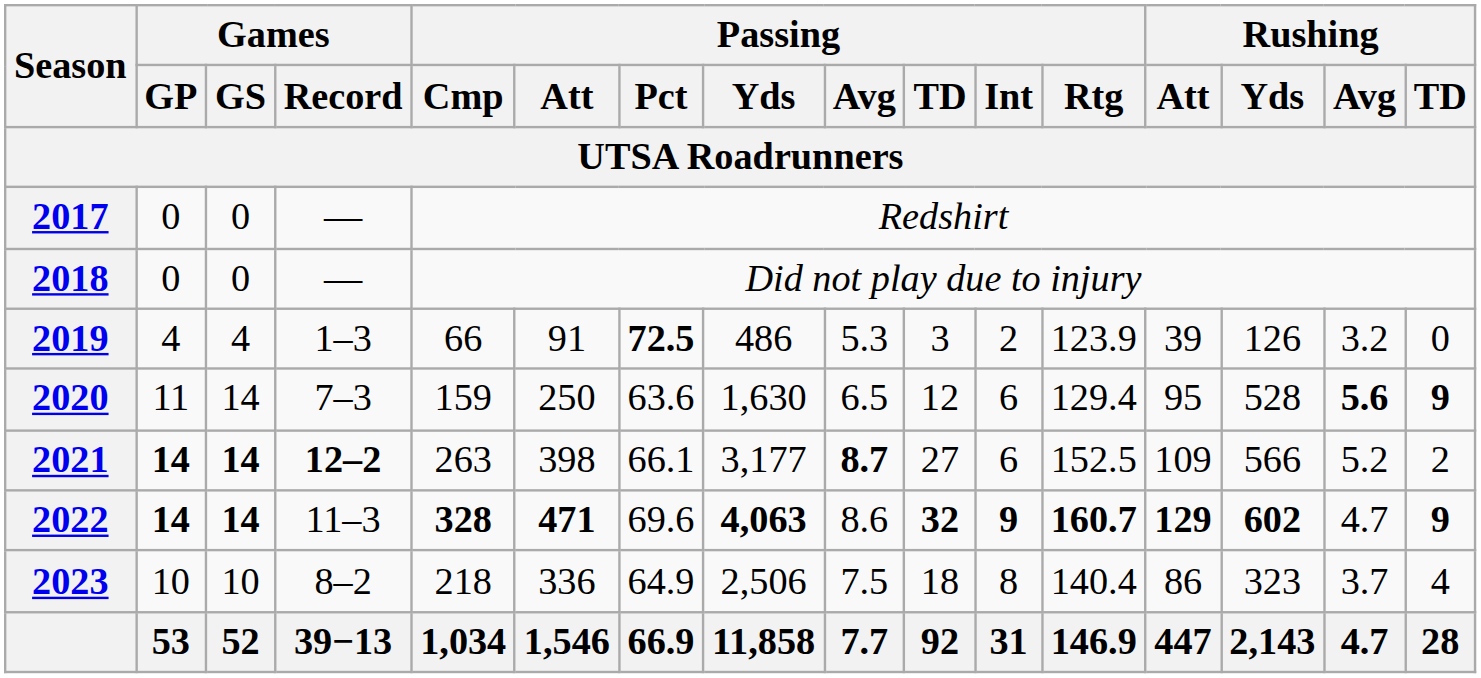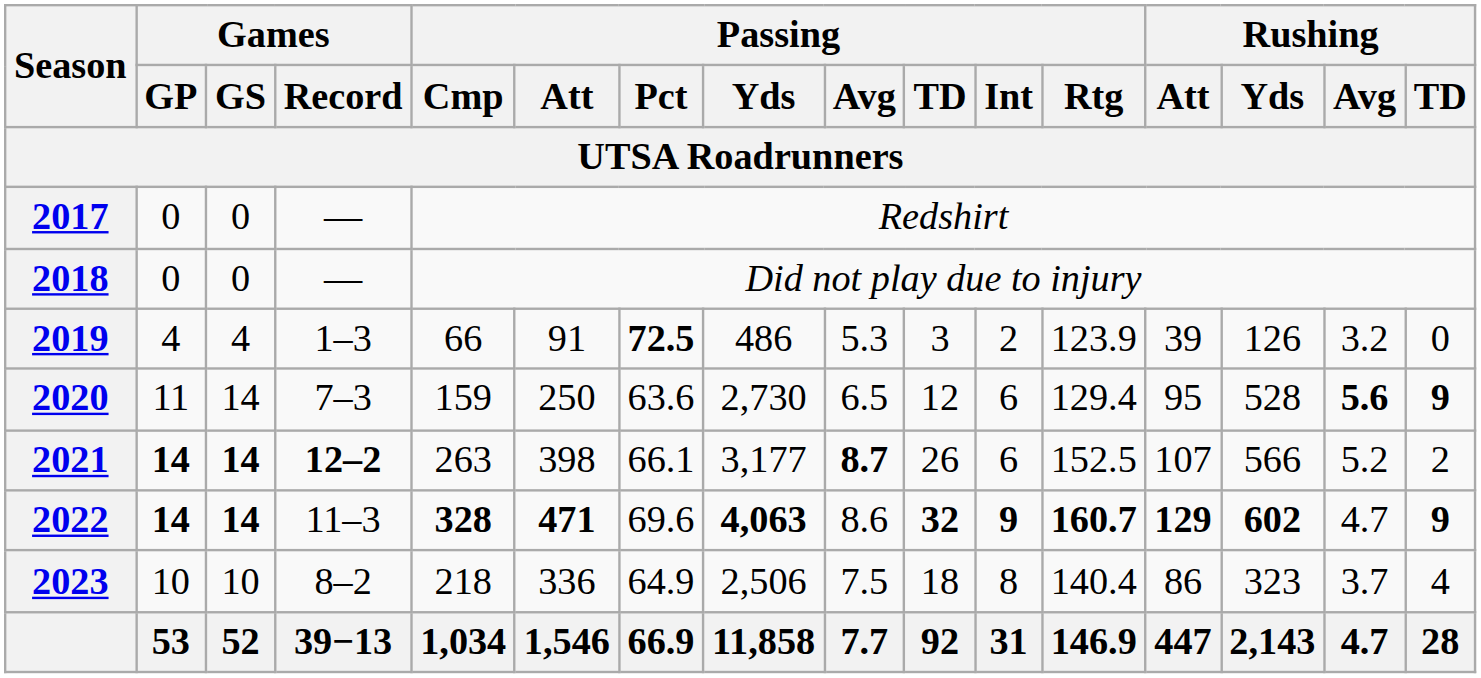(764, 398) 1,630 -> (764, 398) 2,730
(940, 459) 27 -> (940, 459) 26
(1183, 459) 109 -> (1183, 459) 107
